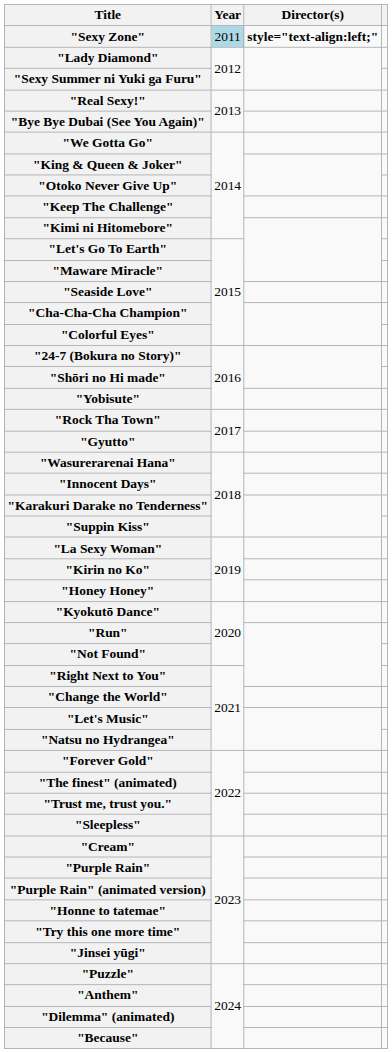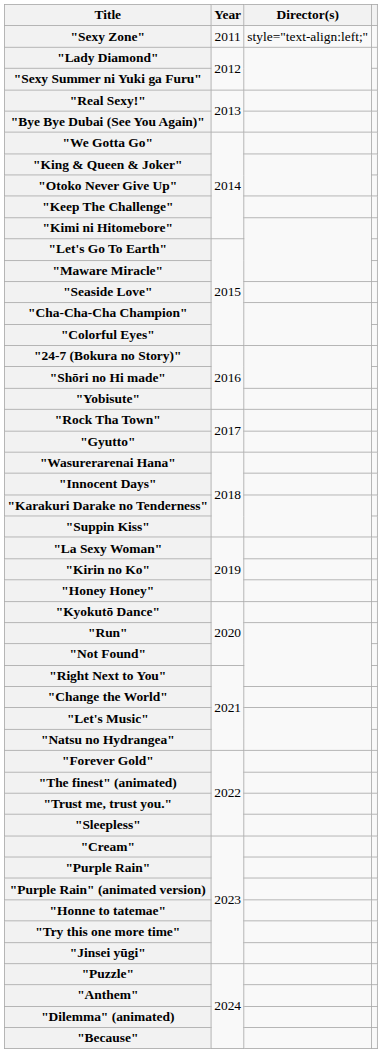(228, 36) lightblue background -> (228, 36) no background
(313, 36) bold -> (308, 36) normal
